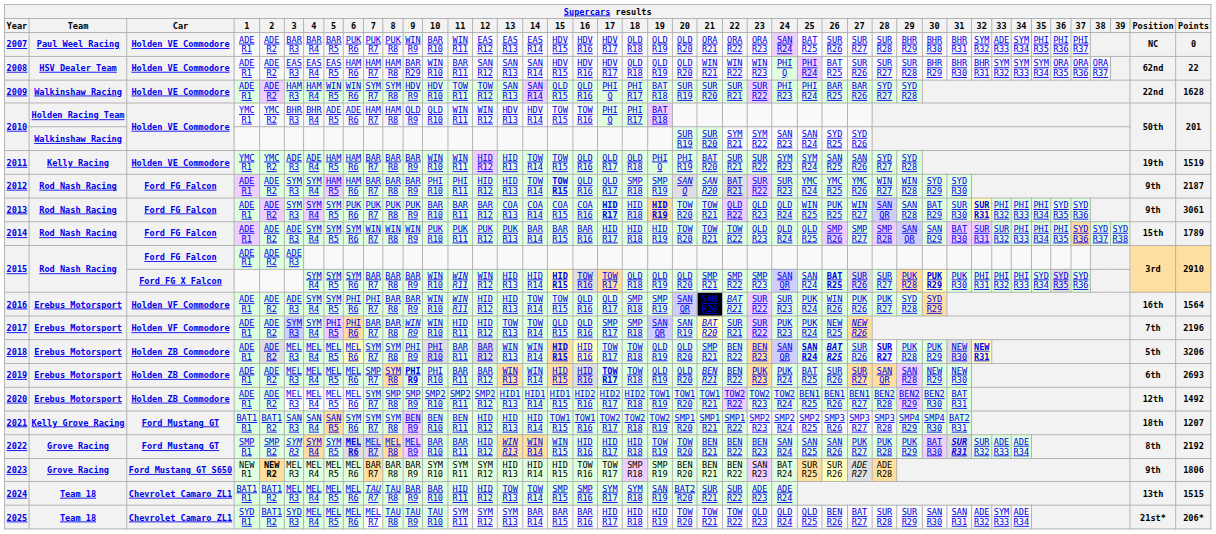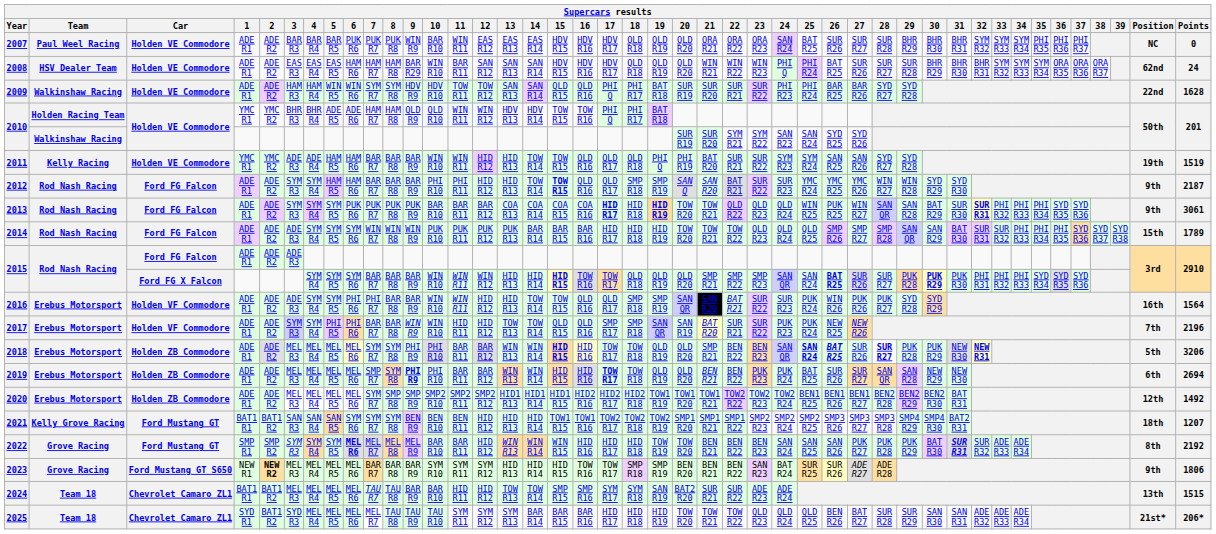(1002, 44) ADE R33 -> (1002, 44) SYM R33
(1193, 68) 22 -> (1193, 68) 24
(1194, 375) 2693 -> (1194, 375) 2694
(1002, 517) SYM R33 -> (1002, 517) ADE R33
